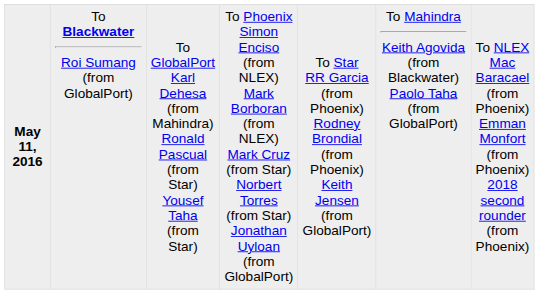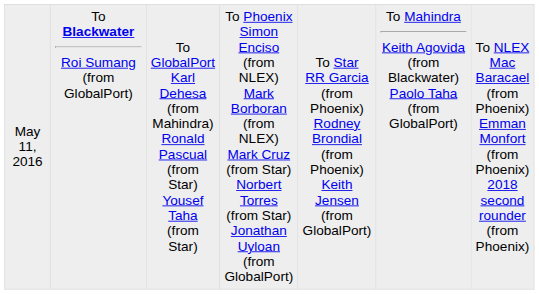(28, 146) bold -> (28, 146) normal
